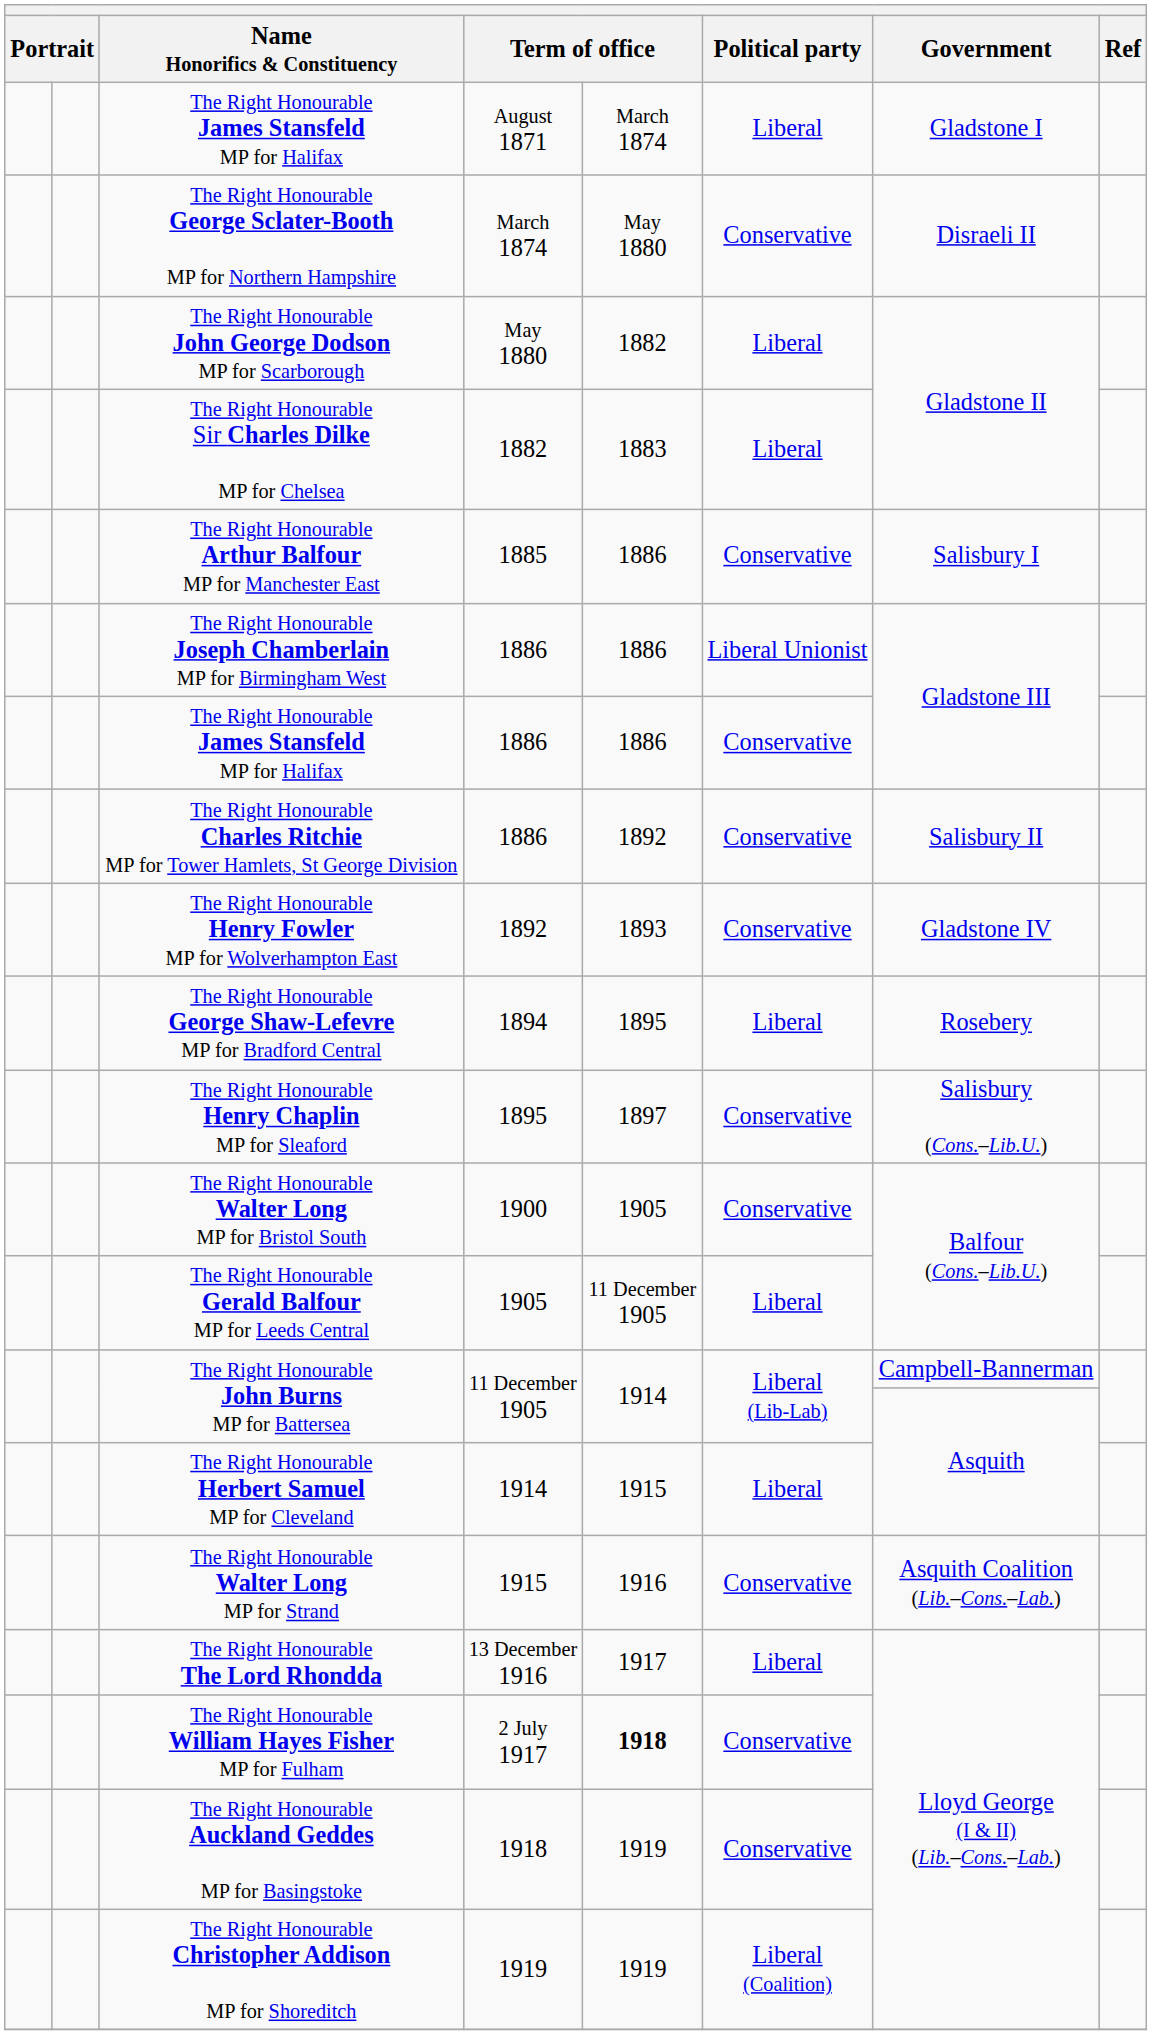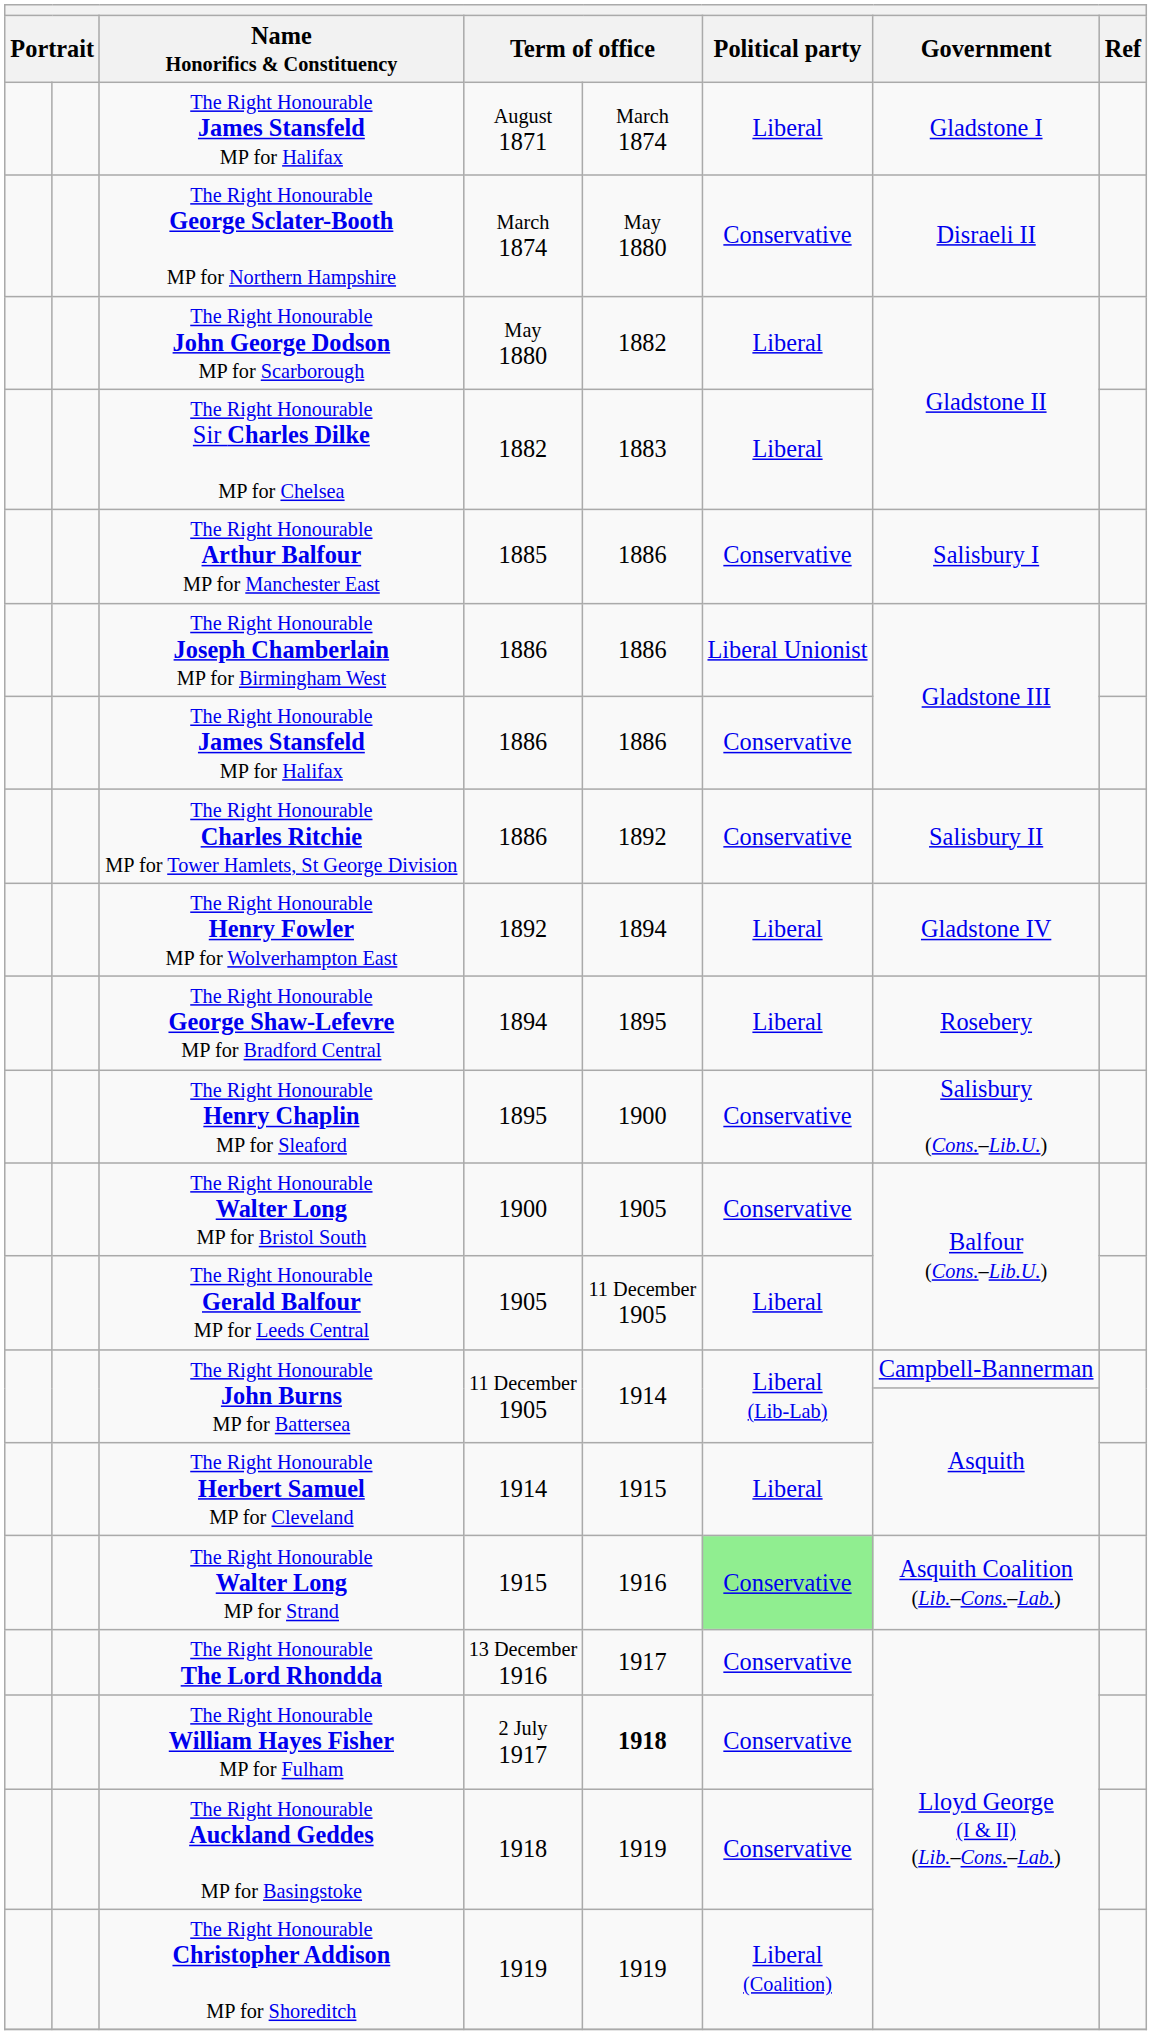(642, 929) 1893 -> (642, 929) 1894
(788, 929) Conservative -> (788, 929) Liberal
(642, 1115) 1897 -> (642, 1115) 1900
(788, 1582) no background -> (788, 1582) lightgreen background
(788, 1661) Liberal -> (788, 1661) Conservative
